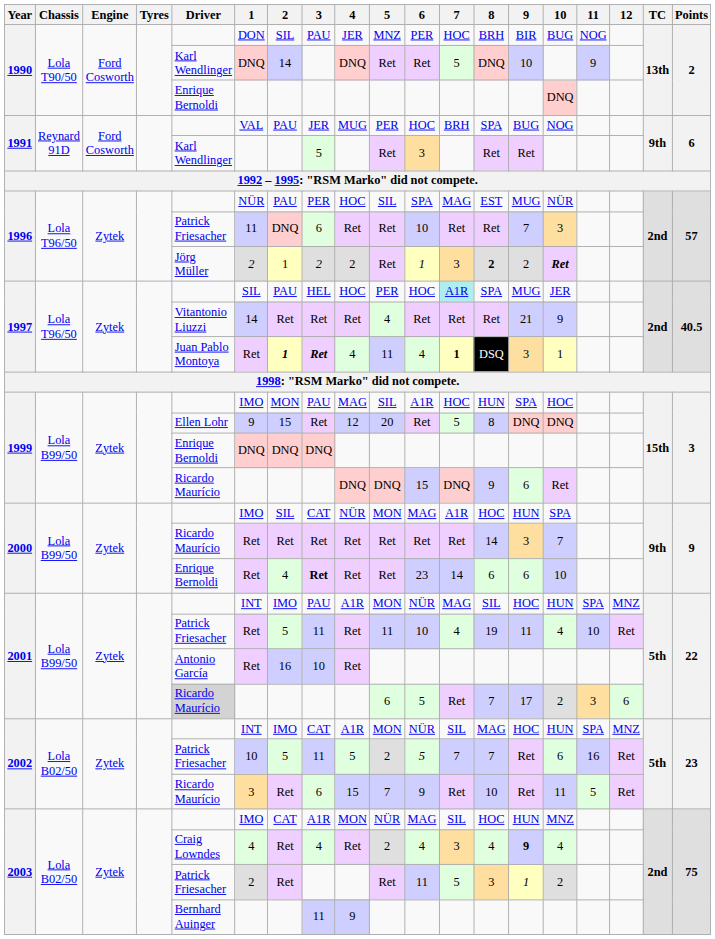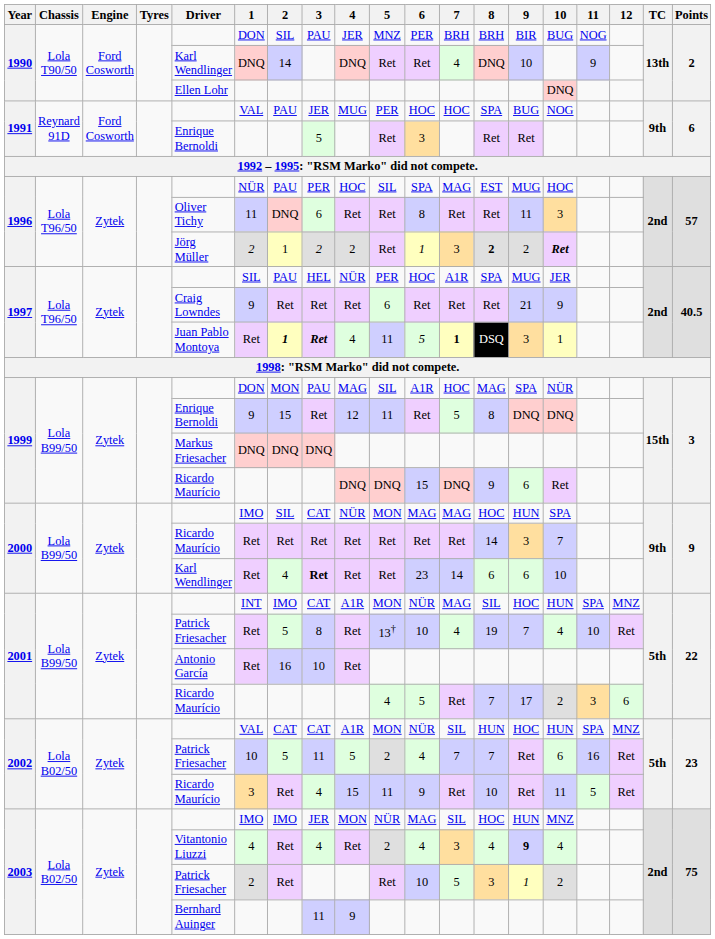(457, 34) HOC -> (457, 34) BRH
(457, 62) 5 -> (457, 62) 4
(196, 97) Enrique Bernoldi -> (201, 90) Ellen Lohr
(457, 125) BRH -> (457, 110) HOC
(203, 152) Karl Wendlinger -> (196, 138) Enrique Bernoldi
(560, 200) NÜR -> (560, 186) HOC
(200, 228) Patrick Friesacher -> (190, 214) Oliver Tichy
(422, 228) 10 -> (422, 214) 8
(526, 228) 7 -> (526, 214) 11
(352, 291) HOC -> (352, 276) NÜR
(457, 291) paleturquoise background -> (457, 276) no background
(201, 318) Vitantonio Liuzzi -> (197, 304) Craig Lowndes
(251, 318) 14 -> (251, 304) 9
(387, 318) 4 -> (387, 304) 6
(422, 353) 4 -> (422, 339) 5
(251, 402) IMO -> (251, 387) DON
(491, 402) HUN -> (491, 387) MAG
(560, 402) HOC -> (560, 387) NÜR
(201, 422) Ellen Lohr -> (196, 415) Enrique Bernoldi
(387, 422) 20 -> (387, 415) 11
(196, 450) Enrique Bernoldi -> (200, 450) Markus Friesacher
(457, 512) A1R -> (457, 512) MAG
(196, 575) Enrique Bernoldi -> (203, 575) Karl Wendlinger
(319, 603) PAU -> (319, 603) CAT
(319, 630) 11 -> (319, 630) 8
(387, 630) 11 -> (387, 630) 13†
(526, 630) 11 -> (526, 630) 7
(197, 700) lightgrey background -> (197, 700) no background
(387, 700) 6 -> (387, 700) 4
(251, 728) INT -> (251, 728) VAL
(285, 728) IMO -> (285, 728) CAT
(491, 728) MAG -> (491, 728) HUN
(422, 756) 5 -> (422, 756) 4
(319, 791) 6 -> (319, 791) 4
(387, 791) 7 -> (387, 791) 11
(285, 818) CAT -> (285, 818) IMO
(319, 818) A1R -> (319, 818) JER
(197, 846) Craig Lowndes -> (201, 846) Vitantonio Liuzzi
(422, 881) 11 -> (422, 881) 10
